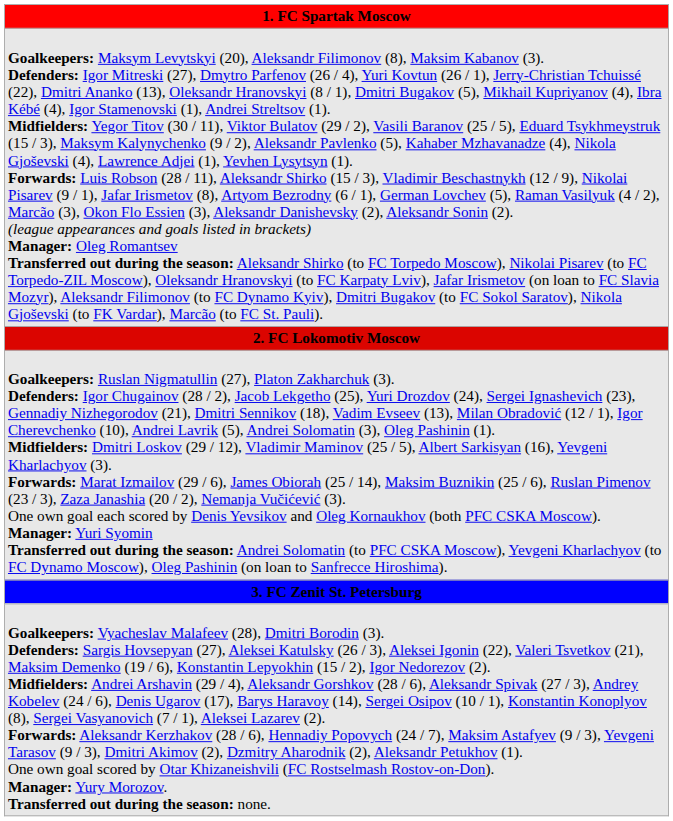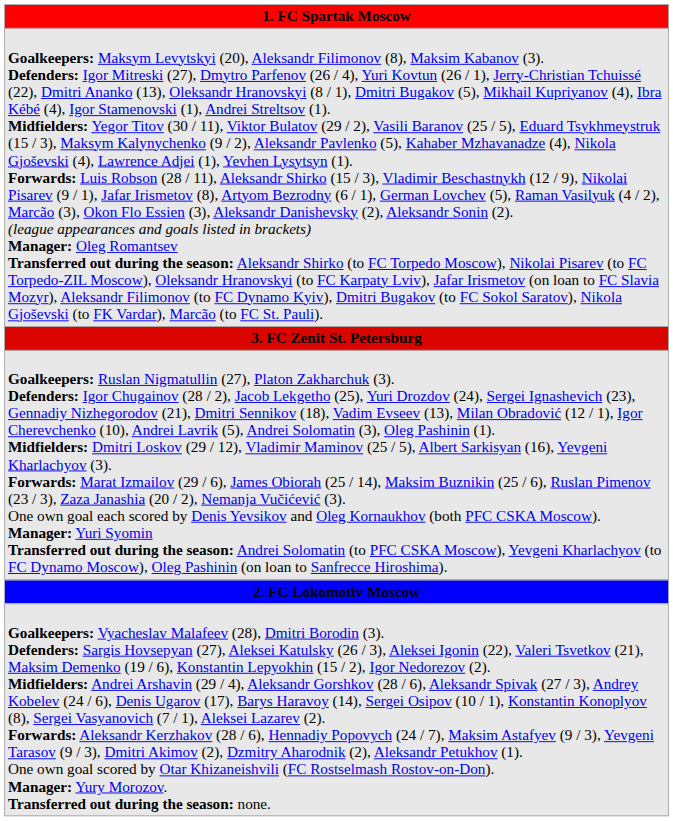(336, 338) 2. FC Lokomotiv Moscow -> (336, 338) 3. FC Zenit St. Petersburg
(336, 591) 3. FC Zenit St. Petersburg -> (336, 591) 2. FC Lokomotiv Moscow
